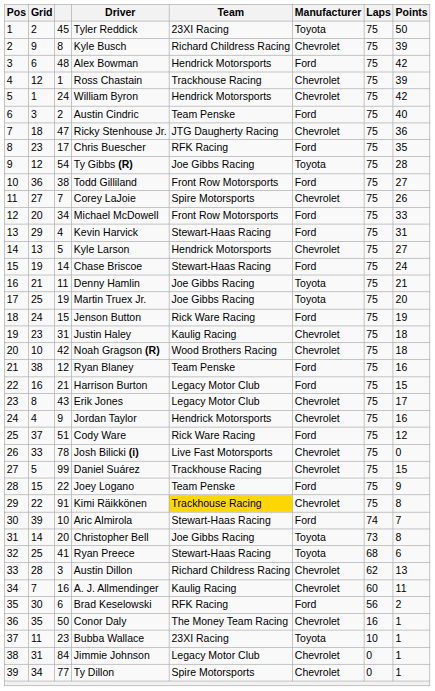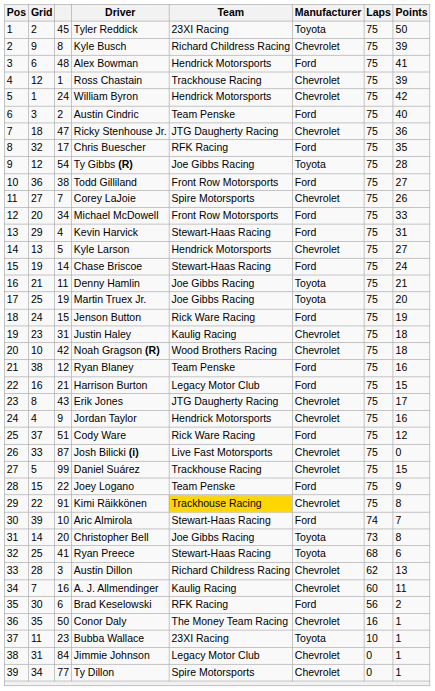(401, 63) 42 -> (401, 63) 41
(37, 147) 23 -> (37, 147) 32
(216, 401) Legacy Motor Club -> (225, 401) JTG Daugherty Racing
(63, 452) 78 -> (63, 452) 87
